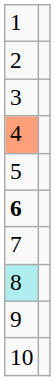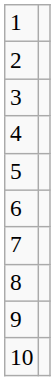(16, 134) lightsalmon background -> (16, 134) no background
(16, 208) bold -> (16, 208) normal
(16, 282) paleturquoise background -> (16, 282) no background
